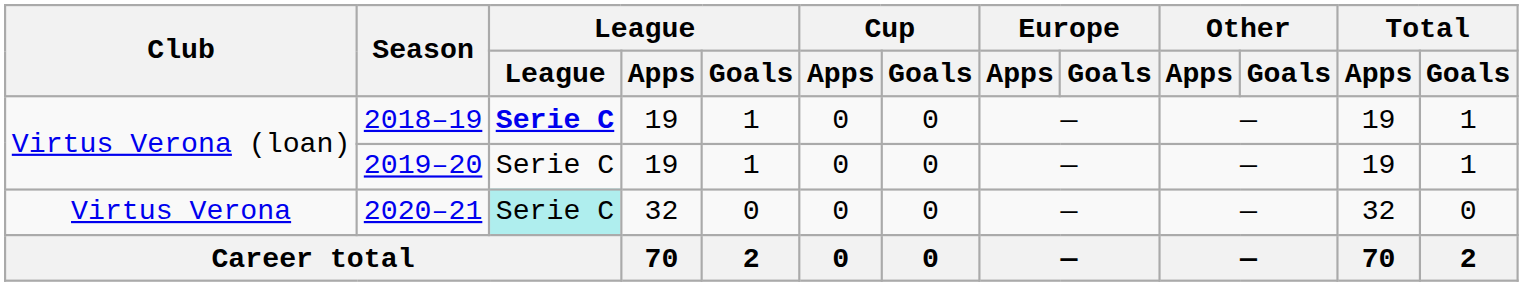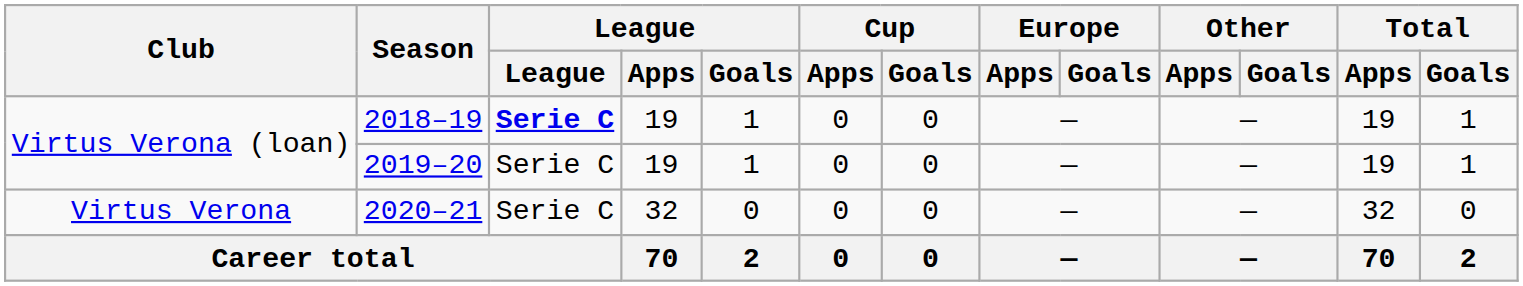(555, 212) paleturquoise background -> (555, 212) no background
